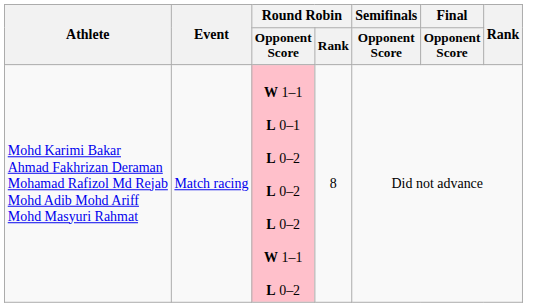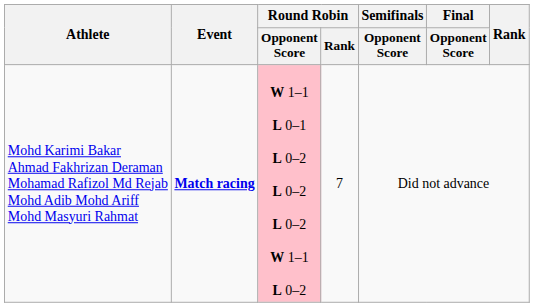(211, 183) normal -> (215, 183) bold
(333, 183) 8 -> (340, 183) 7
